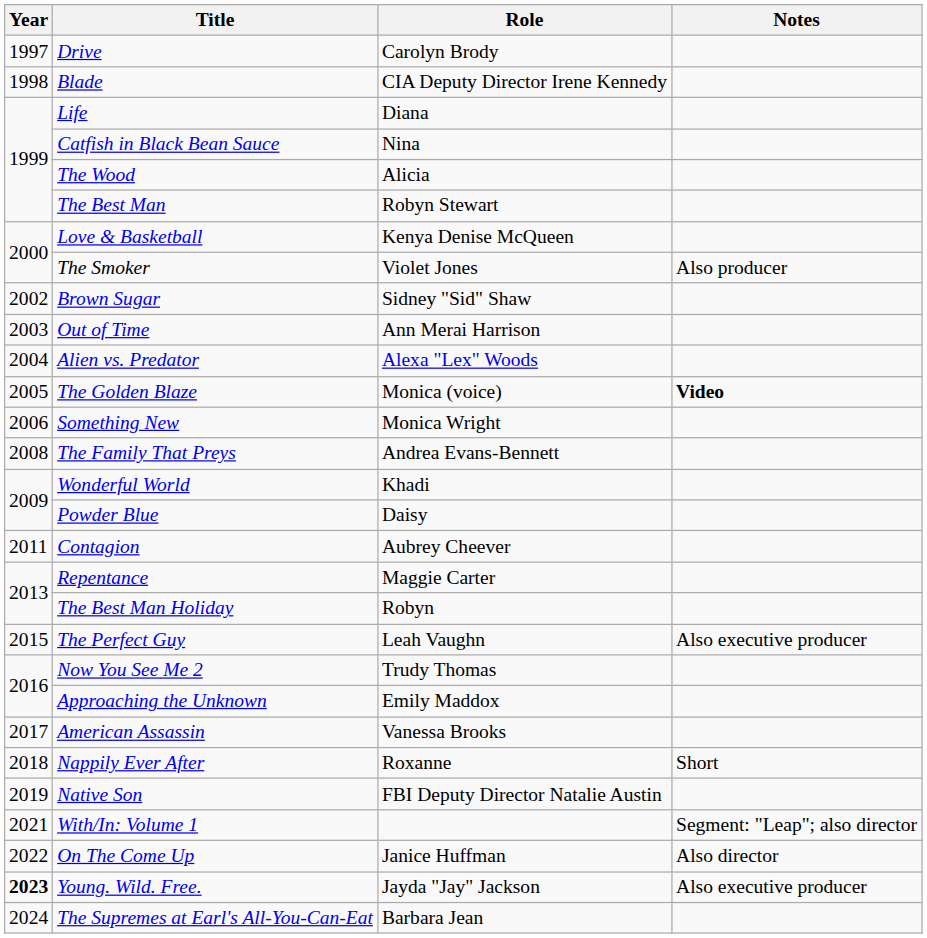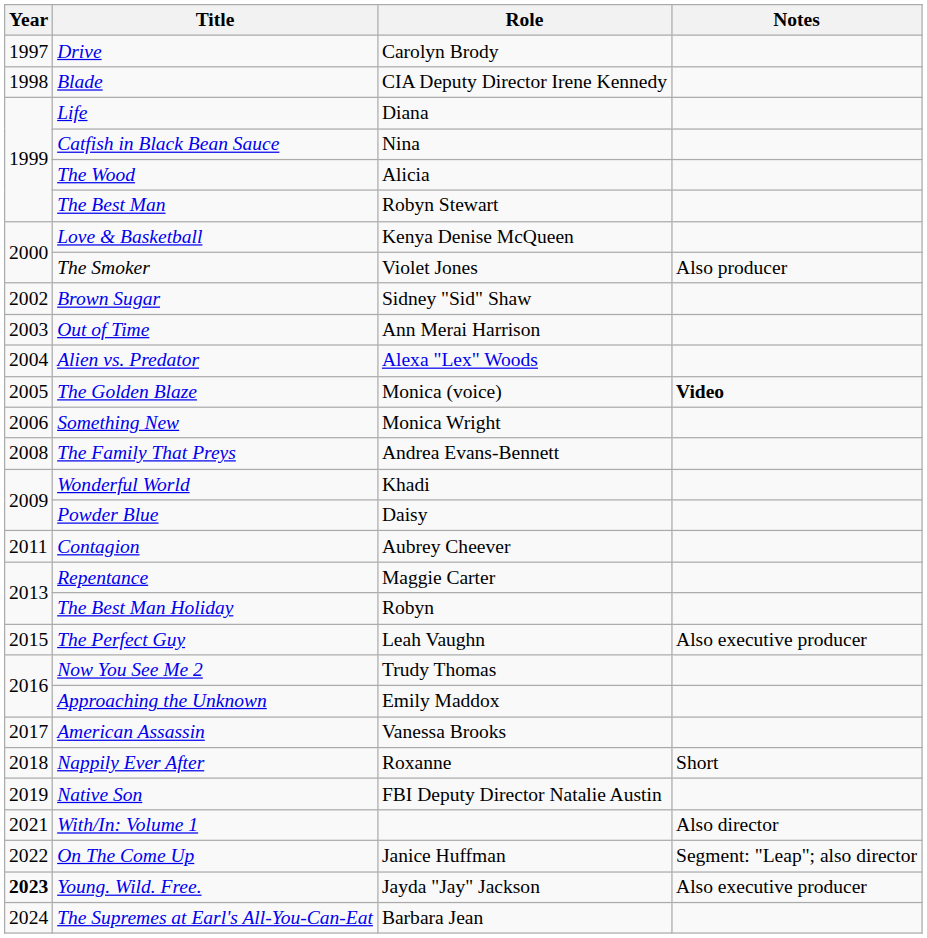(796, 824) Segment: "Leap"; also director -> (727, 824) Also director
(727, 855) Also director -> (796, 855) Segment: "Leap"; also director
